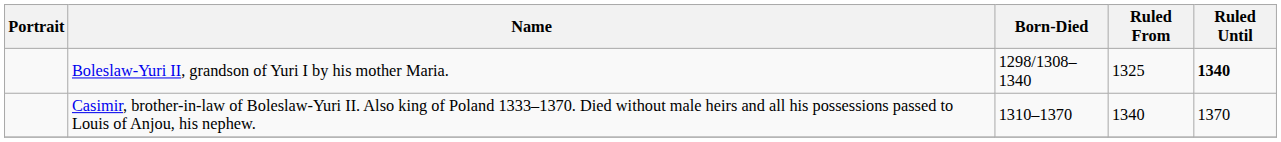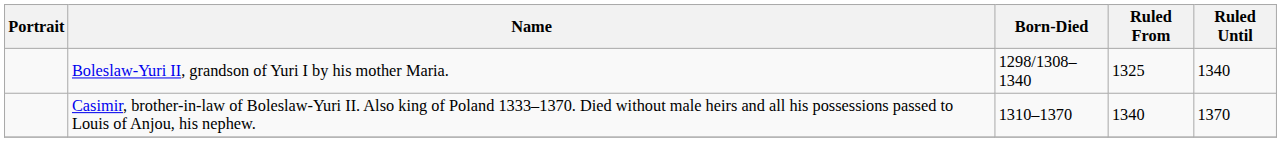(1214, 70) bold -> (1214, 70) normal
